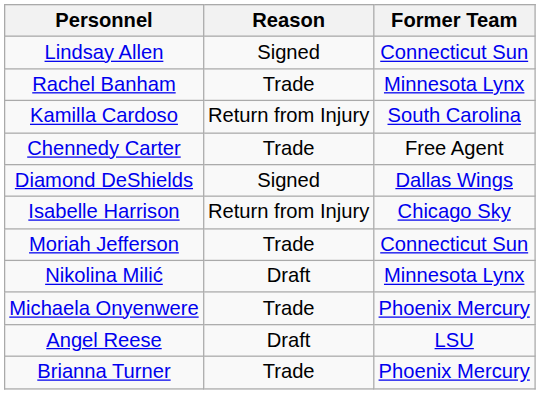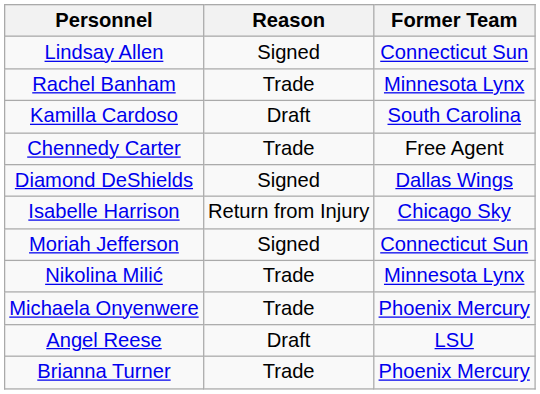(289, 116) Return from Injury -> (289, 116) Draft
(289, 244) Trade -> (289, 244) Signed
(289, 276) Draft -> (289, 276) Trade
